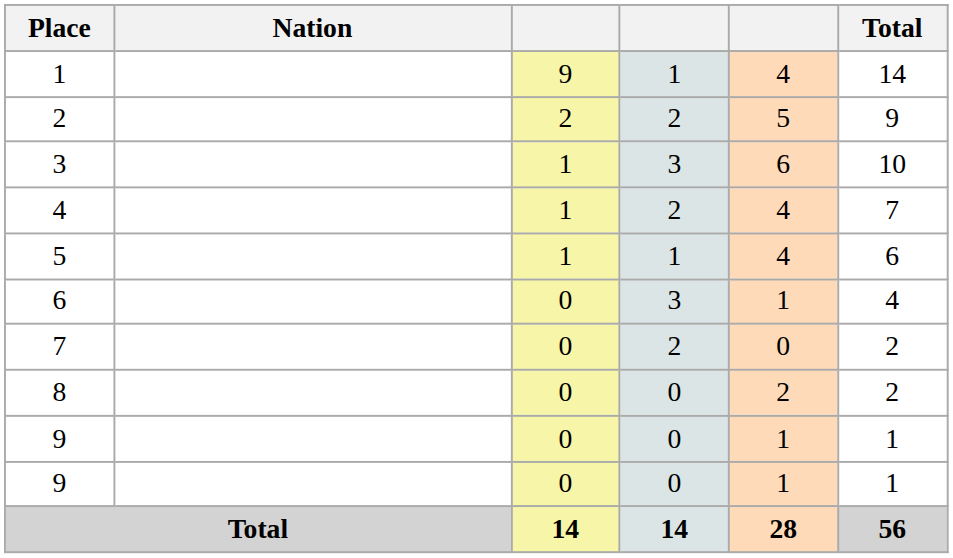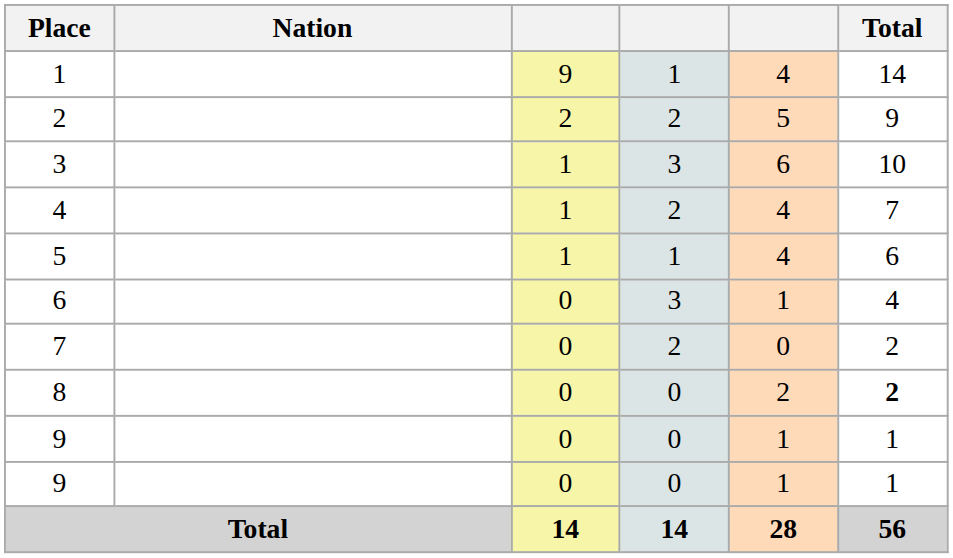(892, 392) normal -> (892, 392) bold
